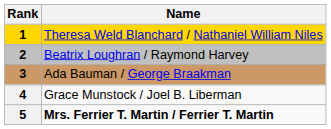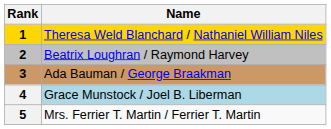(143, 94) no background -> (143, 94) lightblue background
(159, 114) bold -> (152, 114) normal
